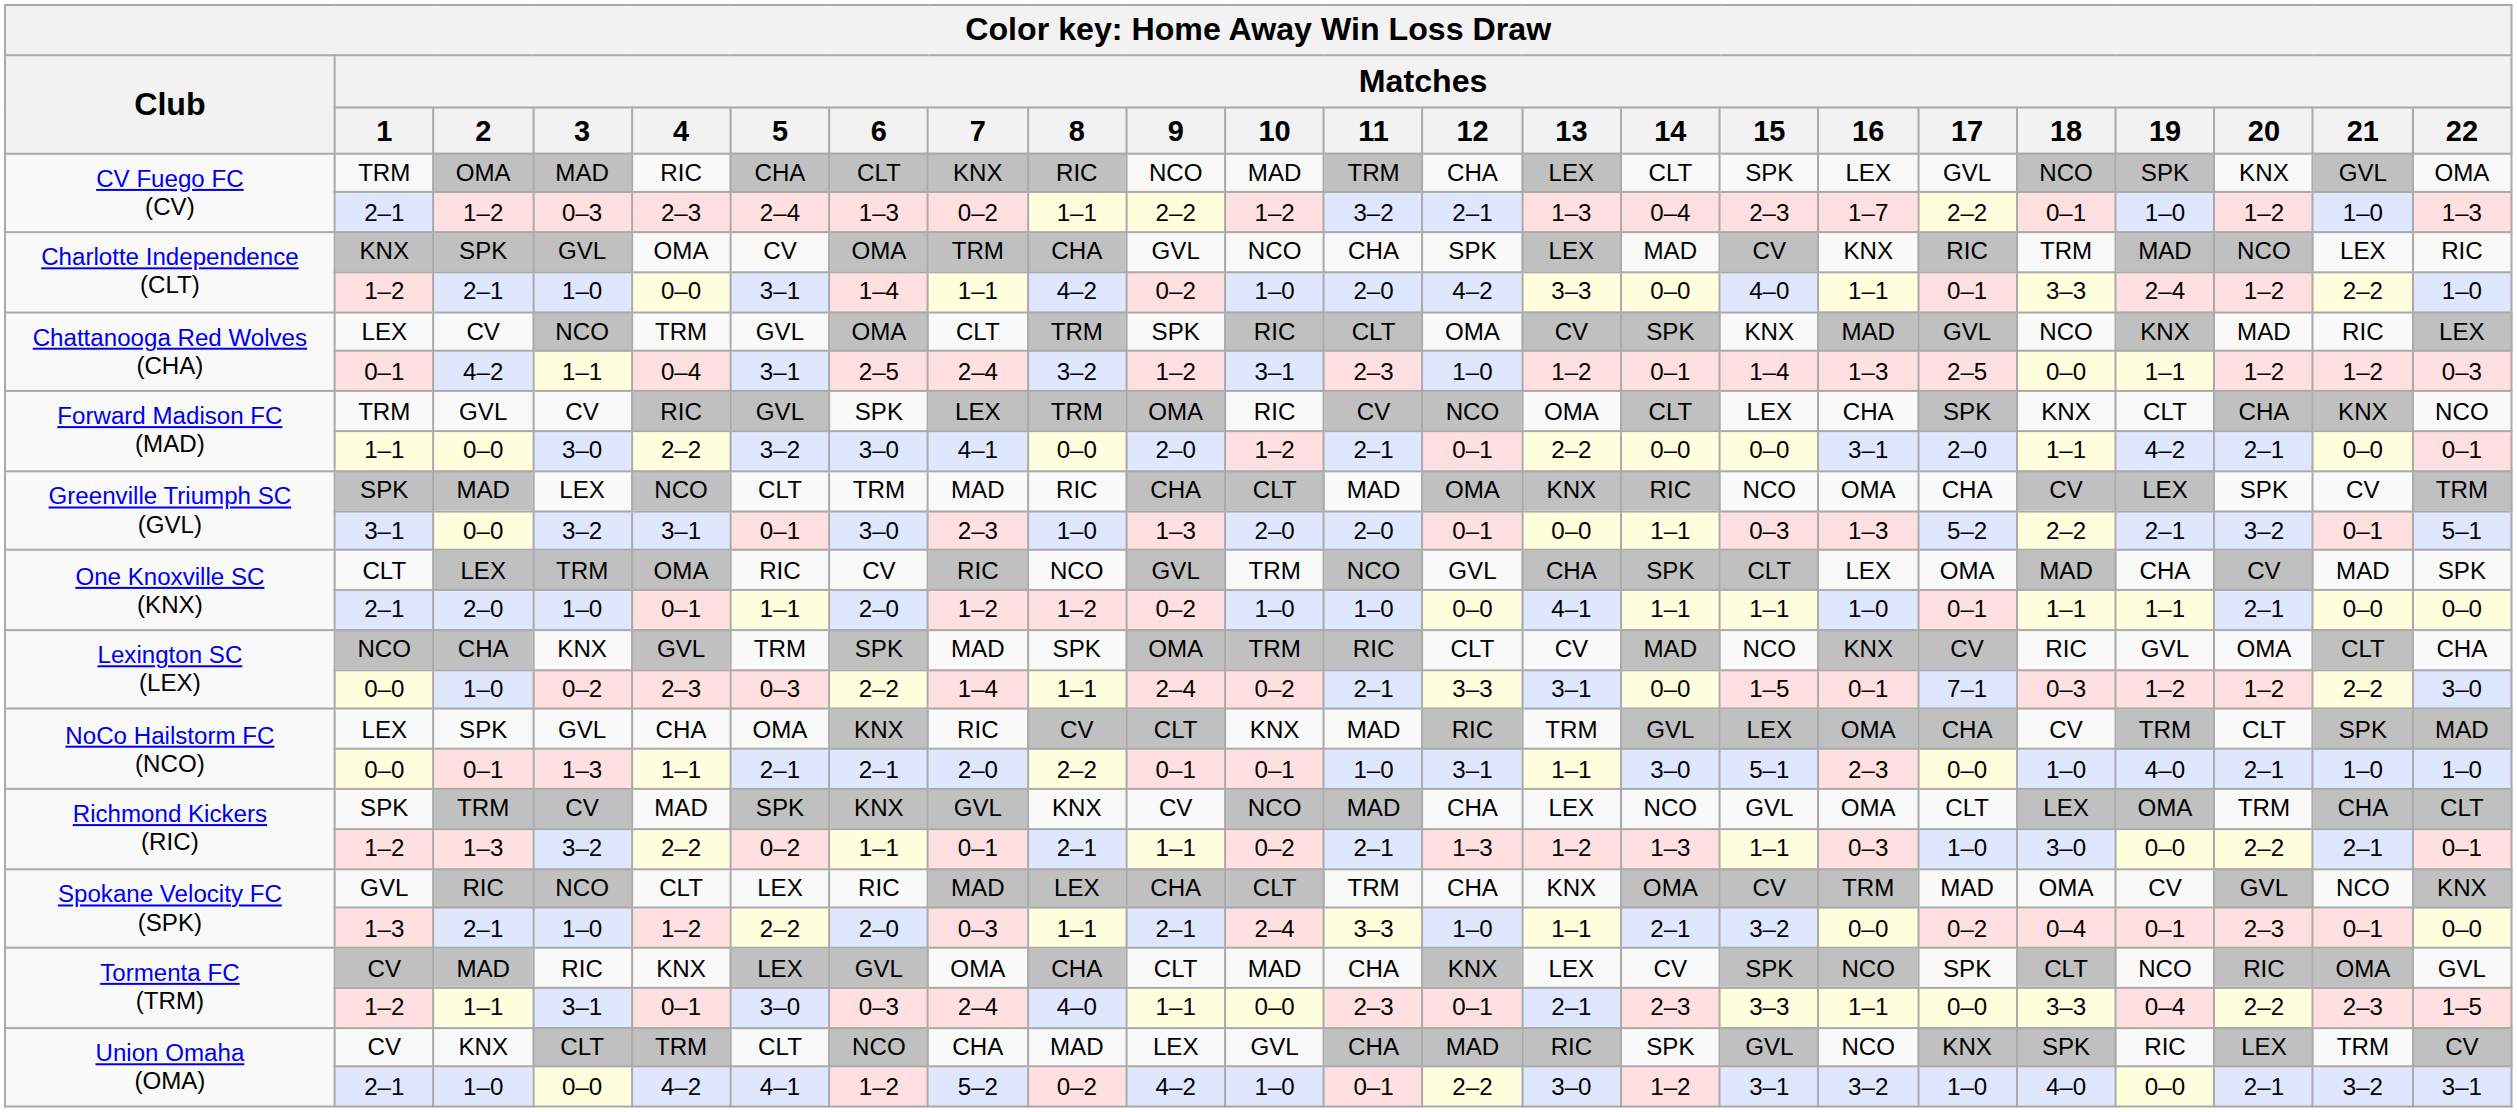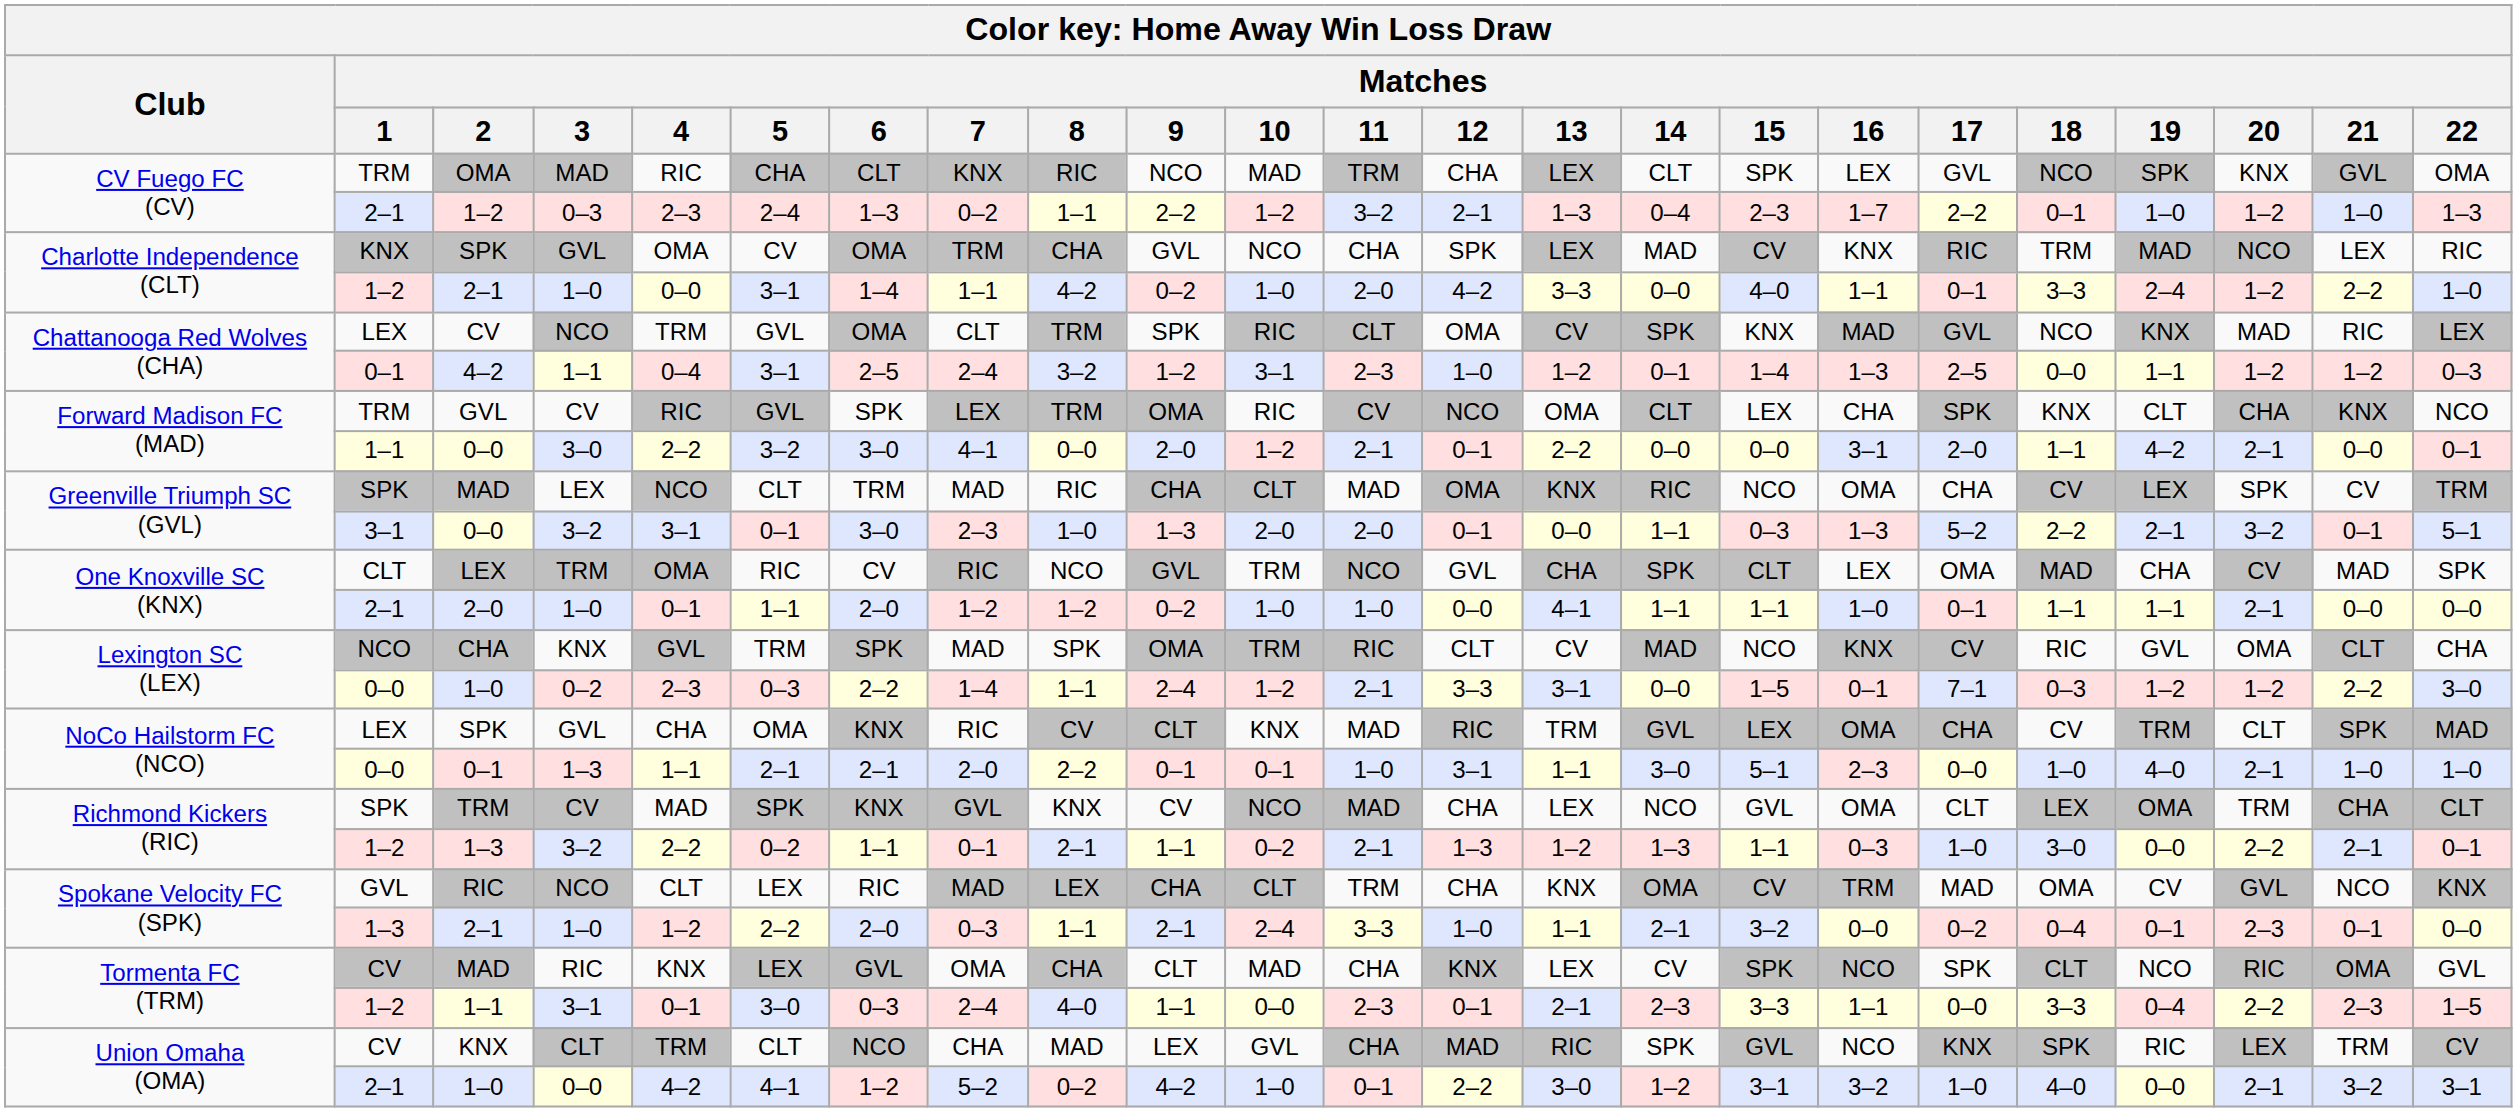(1275, 690) 0–2 -> (1275, 690) 1–2
